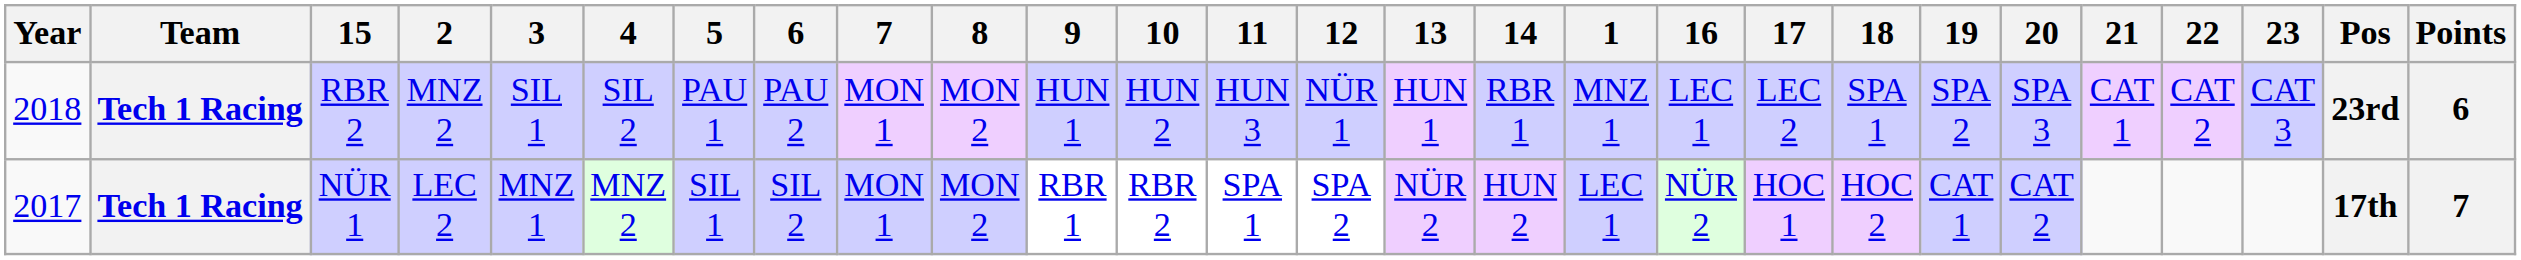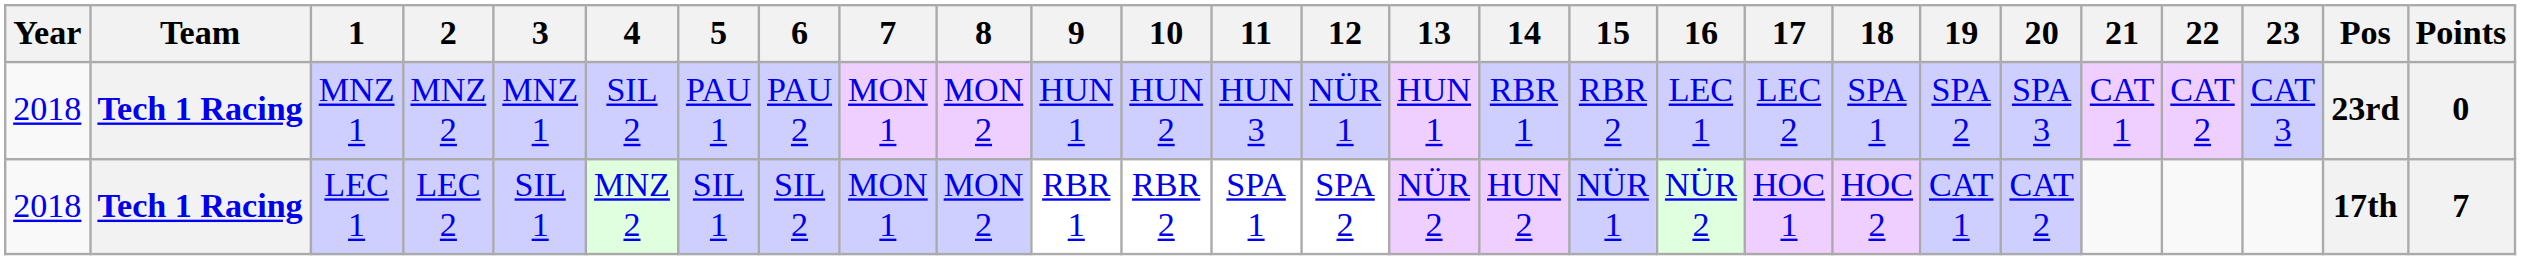columns swapped: (1611, 33) <-> (355, 33)
(536, 109) SIL 1 -> (540, 109) MNZ 1
(2461, 109) 6 -> (2461, 109) 0
(47, 206) 2017 -> (47, 206) 2018
(536, 206) MNZ 1 -> (540, 206) SIL 1
